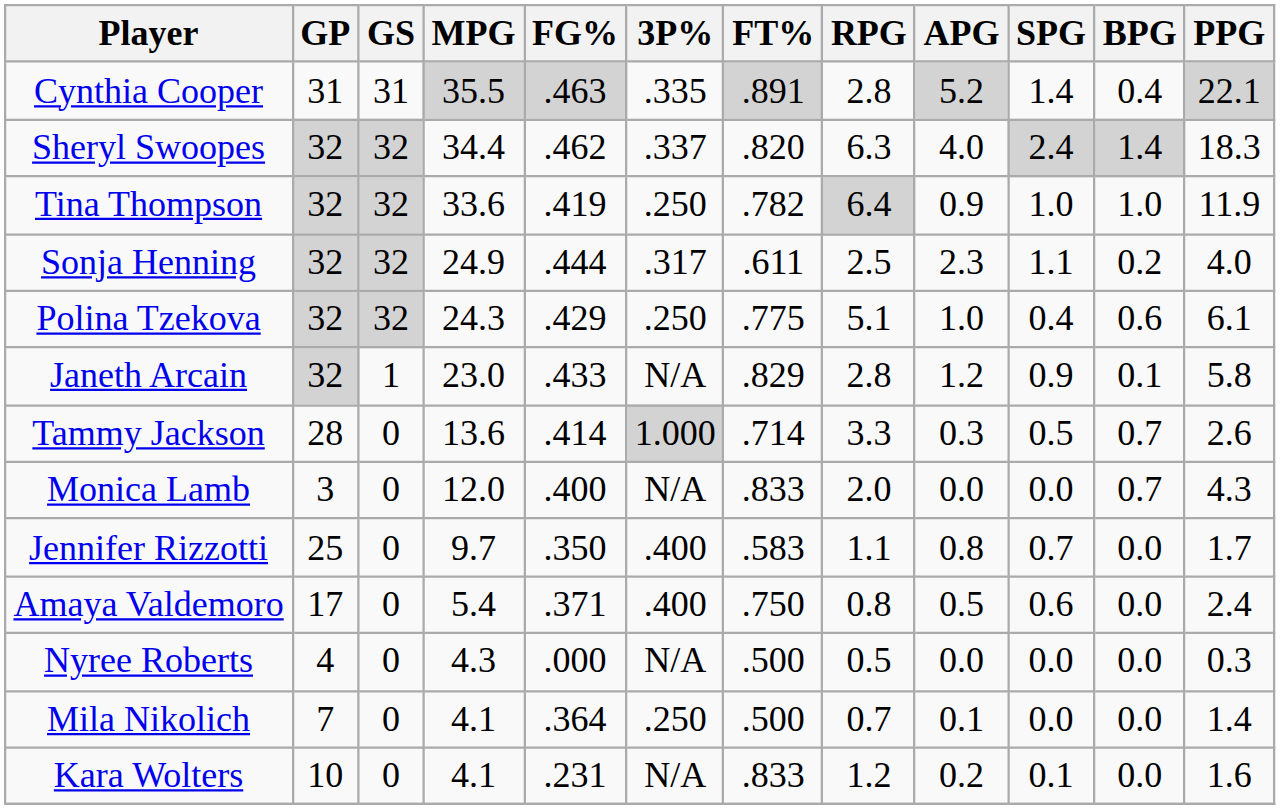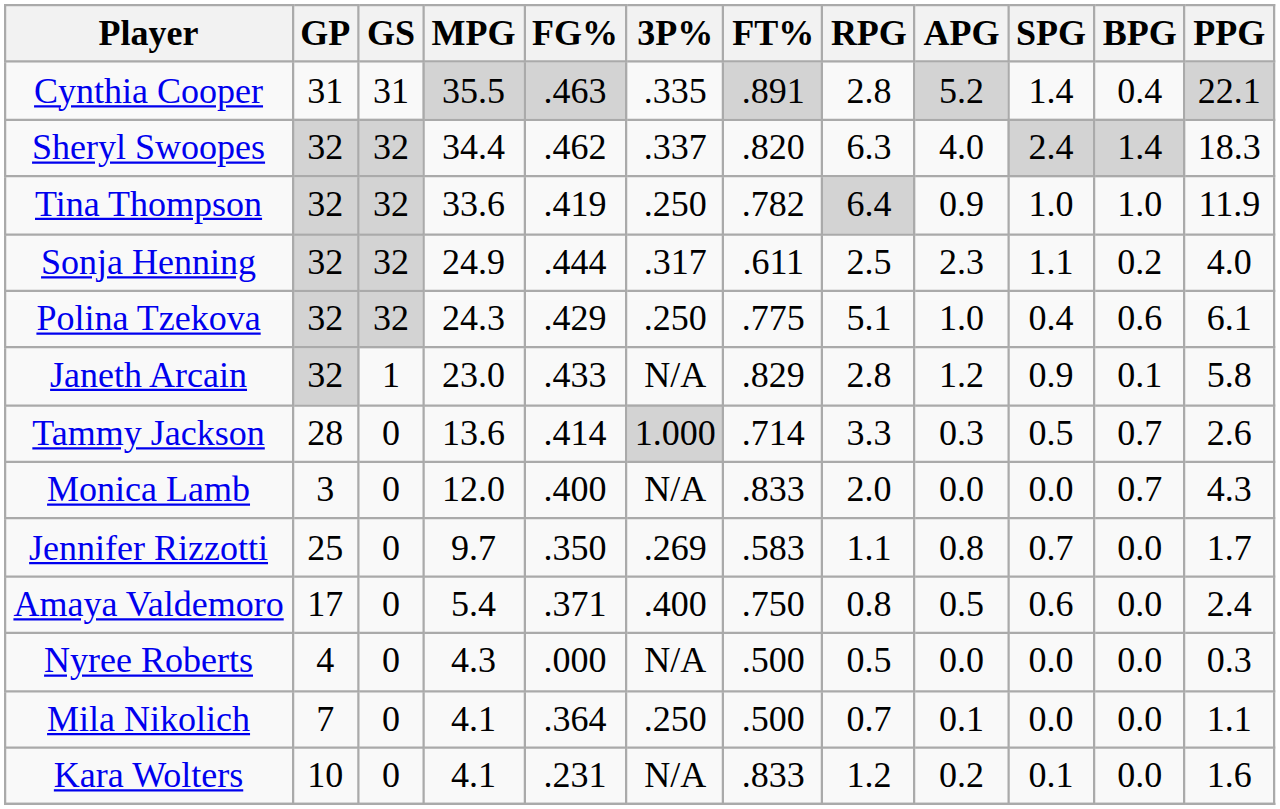(675, 546) .400 -> (675, 546) .269
(1229, 718) 1.4 -> (1229, 718) 1.1
